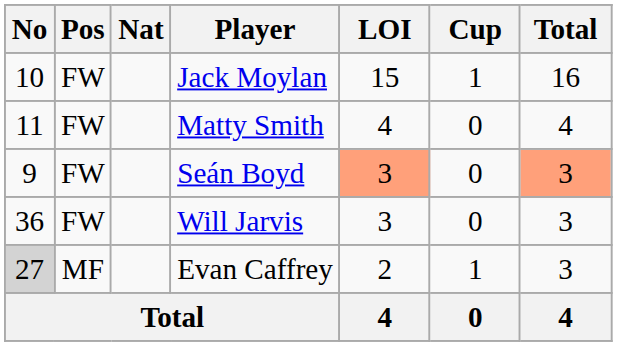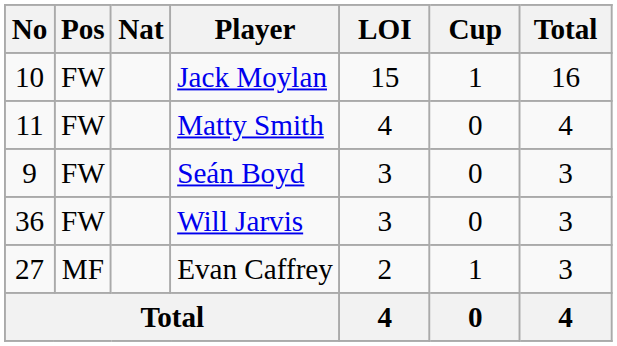(385, 173) lightsalmon background -> (385, 173) no background
(566, 173) lightsalmon background -> (566, 173) no background
(30, 269) lightgrey background -> (30, 269) no background
